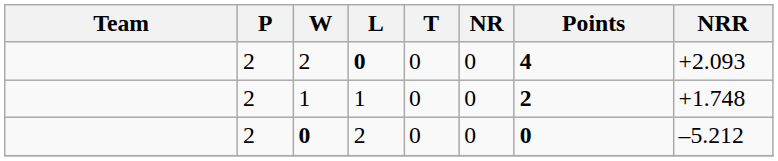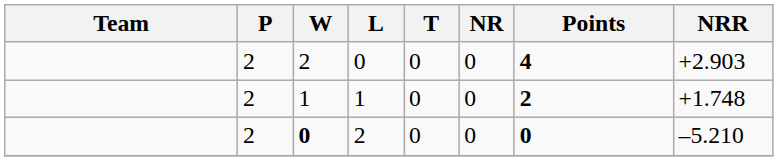(360, 60) bold -> (360, 60) normal
(712, 60) +2.093 -> (712, 60) +2.903
(711, 135) –5.212 -> (711, 135) –5.210
